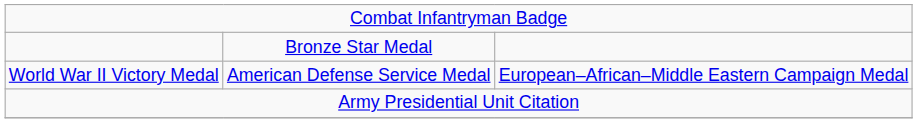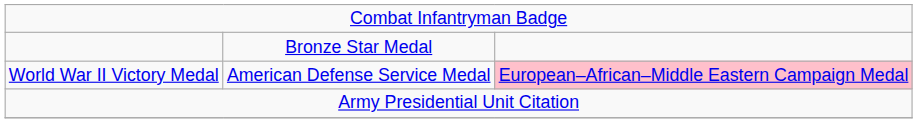(704, 74) no background -> (704, 74) pink background
